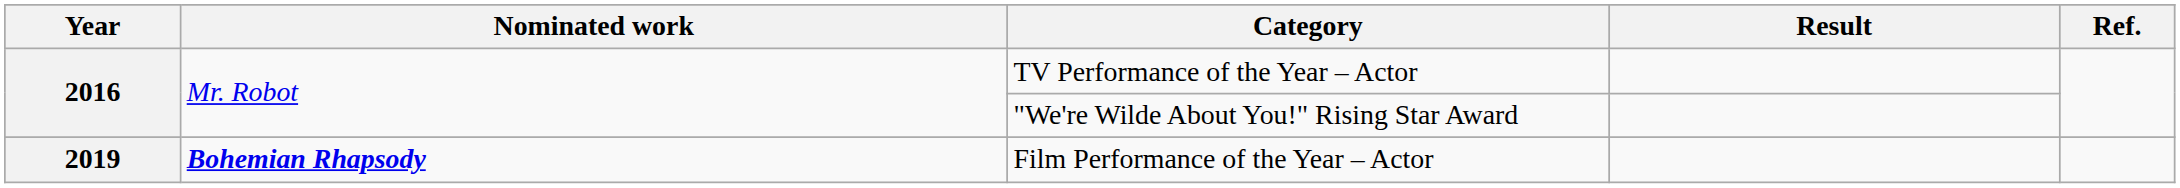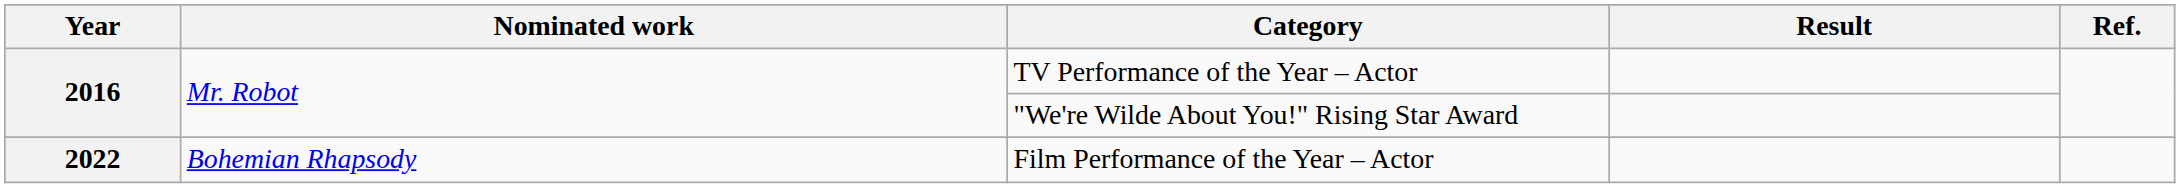(93, 159) 2019 -> (93, 159) 2022
(306, 159) bold -> (302, 159) normal
